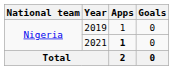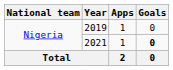(123, 42) bold -> (123, 42) normal
(152, 42) normal -> (152, 42) bold
